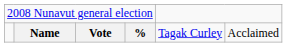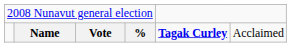(190, 32) normal -> (193, 32) bold
